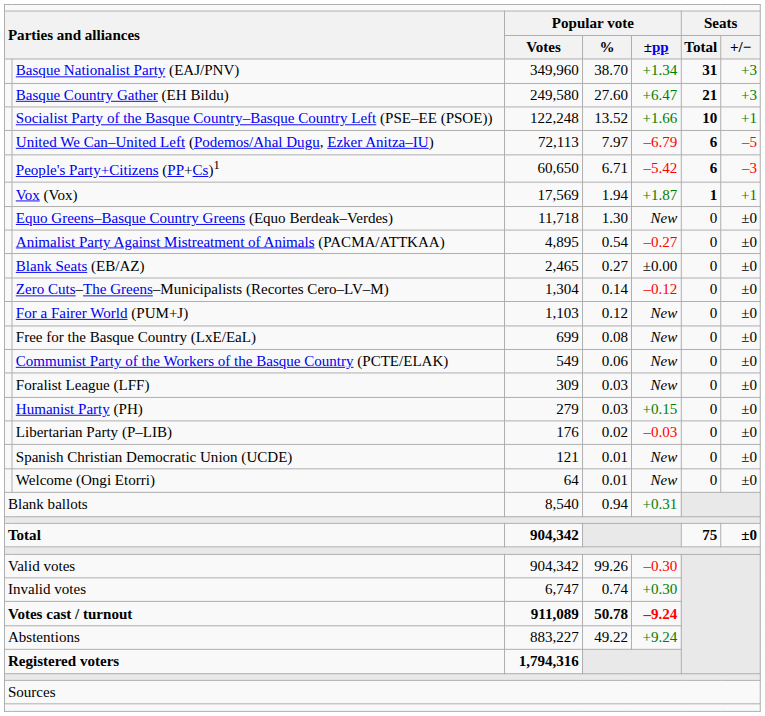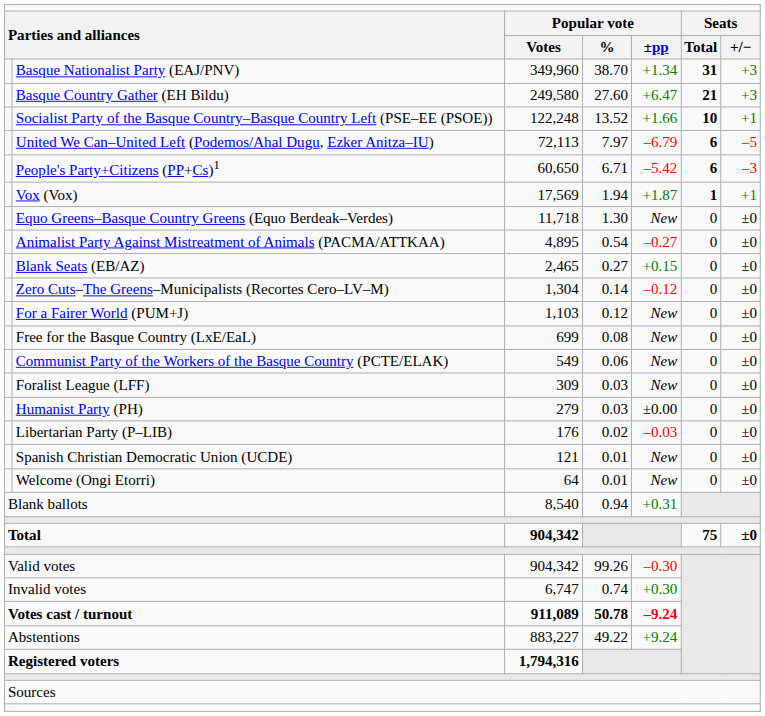(660, 265) ±0.00 -> (660, 265) +0.15
(660, 409) +0.15 -> (660, 409) ±0.00
